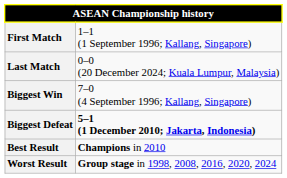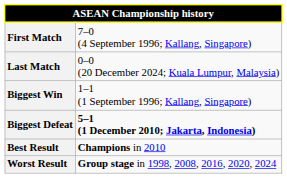(165, 37) 1–1 (1 September 1996; Kallang, Singapore) -> (165, 37) 7–0 (4 September 1996; Kallang, Singapore)
(165, 95) 7–0 (4 September 1996; Kallang, Singapore) -> (165, 95) 1–1 (1 September 1996; Kallang, Singapore)
